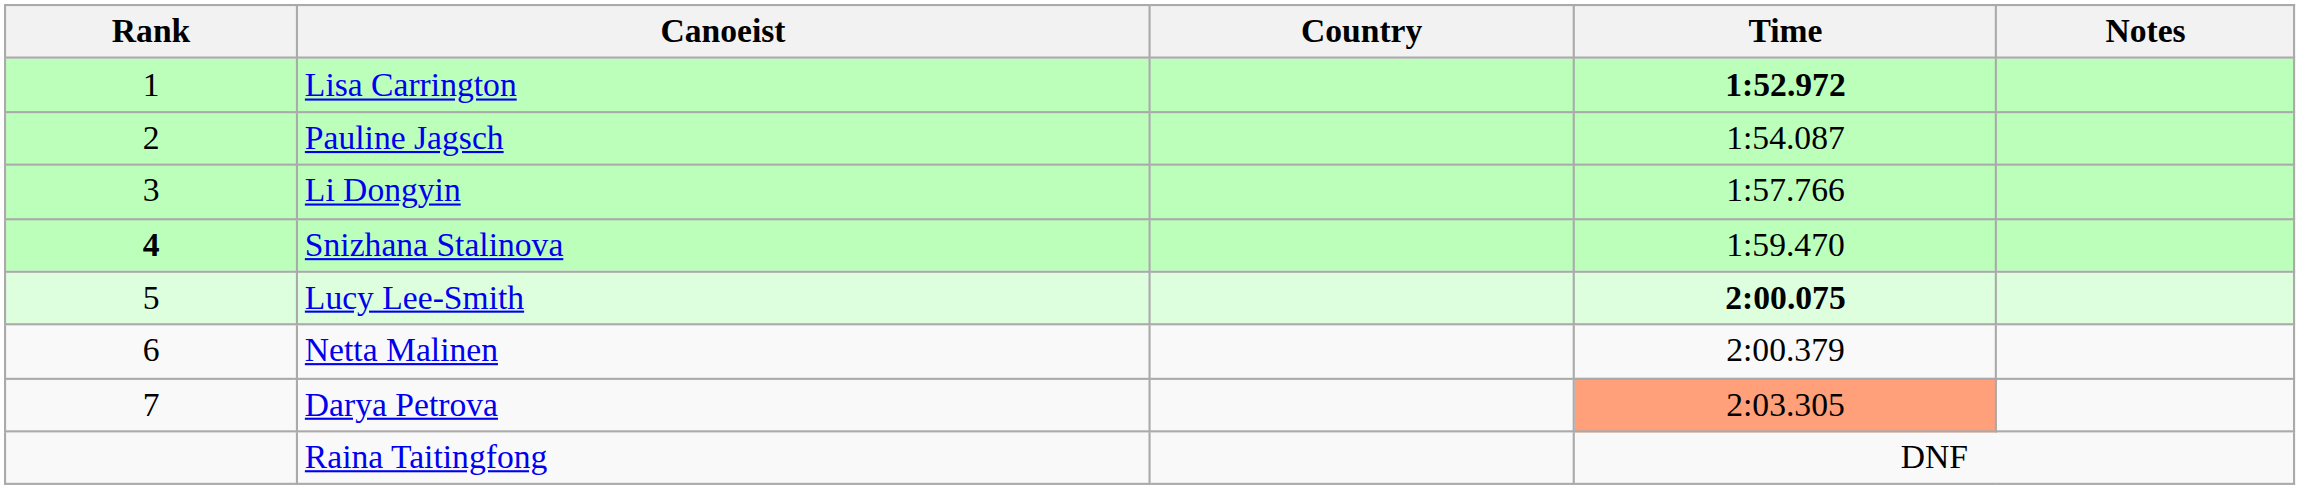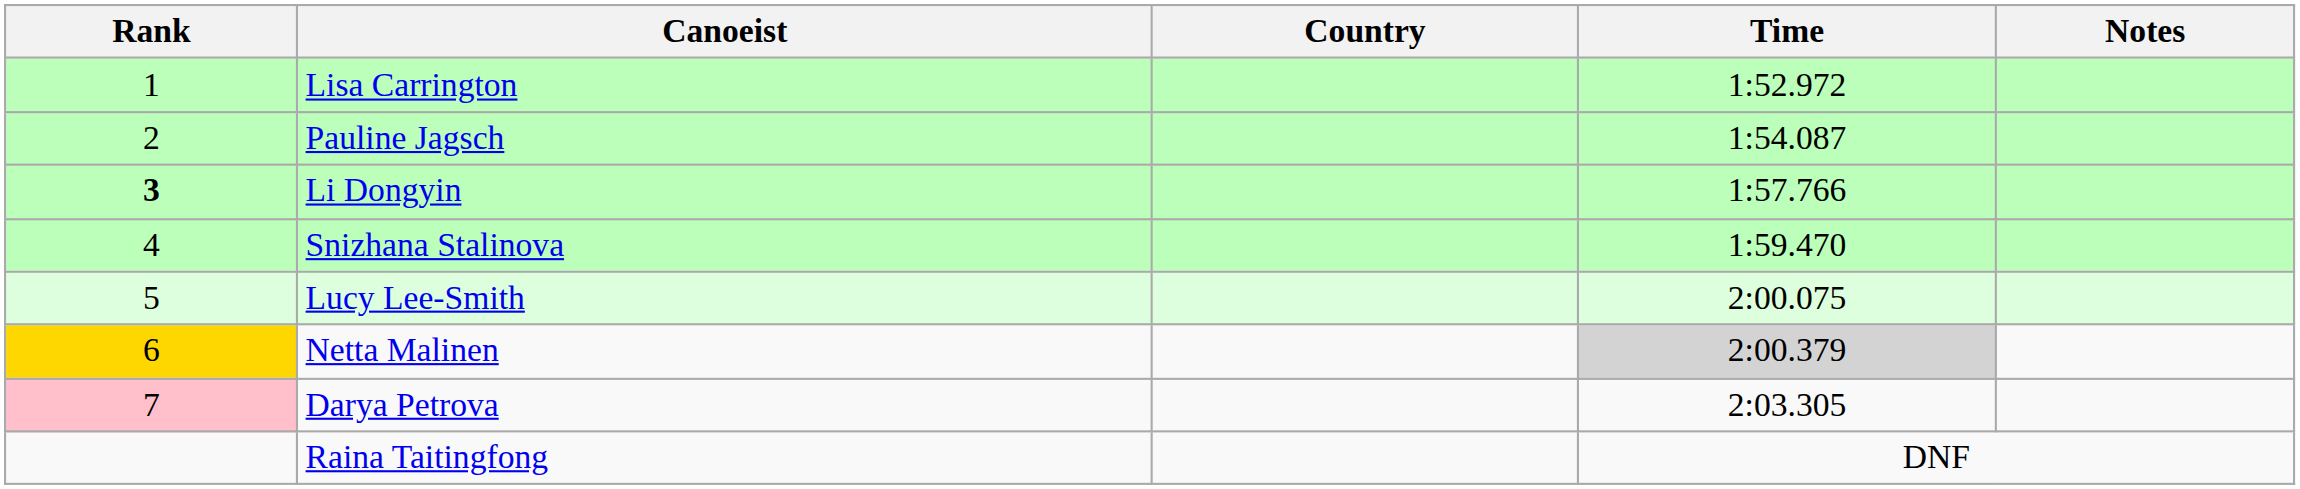(1786, 84) bold -> (1787, 84) normal
(151, 191) normal -> (151, 191) bold
(151, 244) bold -> (151, 244) normal
(1786, 297) bold -> (1787, 297) normal
(151, 350) no background -> (151, 350) gold background
(1786, 350) no background -> (1787, 350) lightgrey background
(151, 404) no background -> (151, 404) pink background
(1786, 404) lightsalmon background -> (1787, 404) no background
